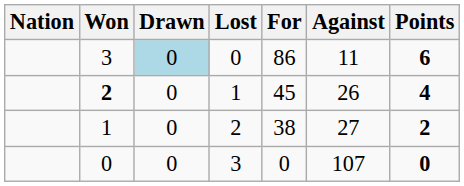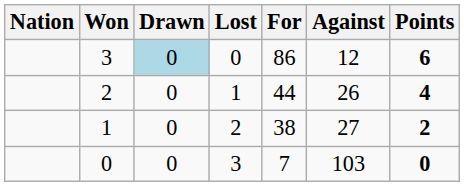(348, 57) 11 -> (348, 57) 12
(107, 92) bold -> (107, 92) normal
(284, 92) 45 -> (284, 92) 44
(284, 163) 0 -> (284, 163) 7
(348, 163) 107 -> (348, 163) 103
